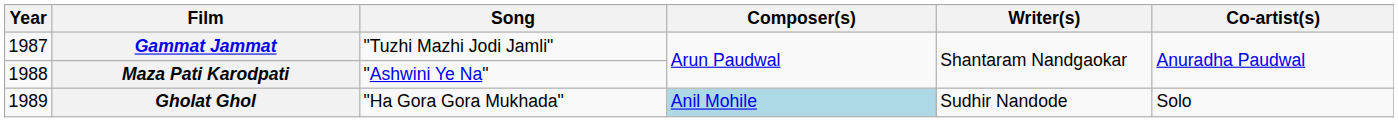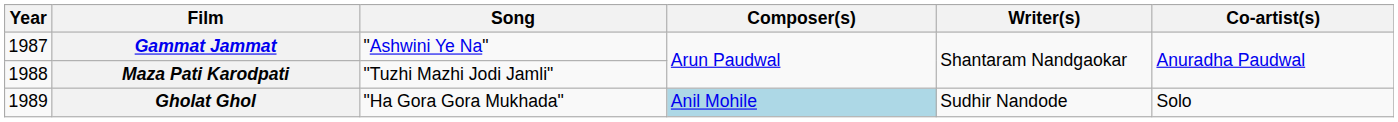(458, 46) "Tuzhi Mazhi Jodi Jamli" -> (426, 46) "Ashwini Ye Na"
(426, 74) "Ashwini Ye Na" -> (458, 74) "Tuzhi Mazhi Jodi Jamli"
